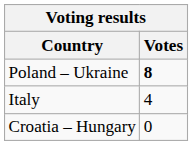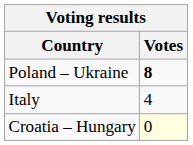(148, 126) no background -> (148, 126) lightyellow background
